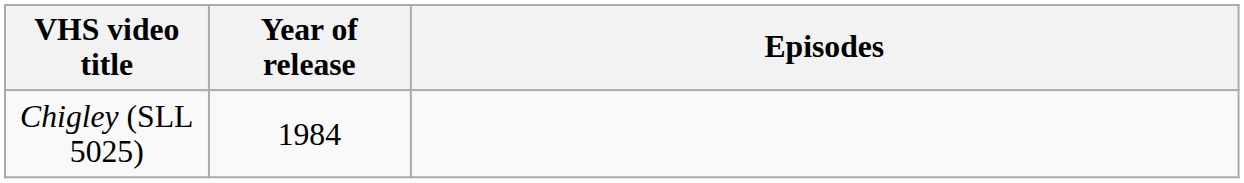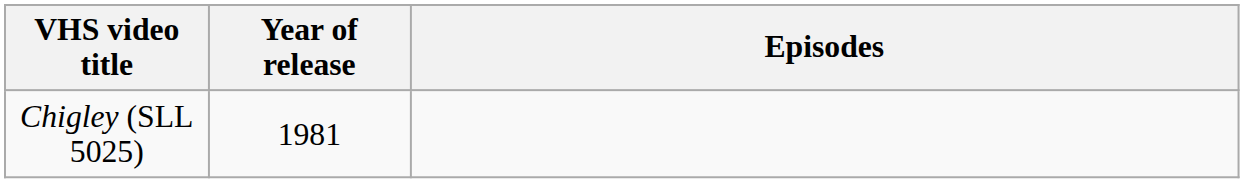(309, 133) 1984 -> (309, 133) 1981
